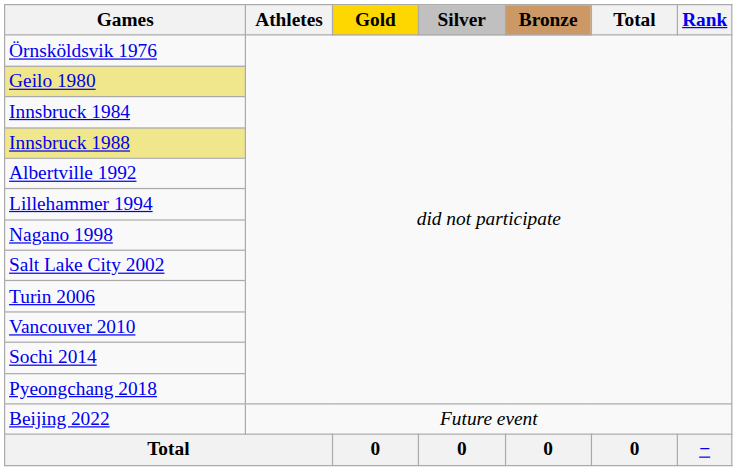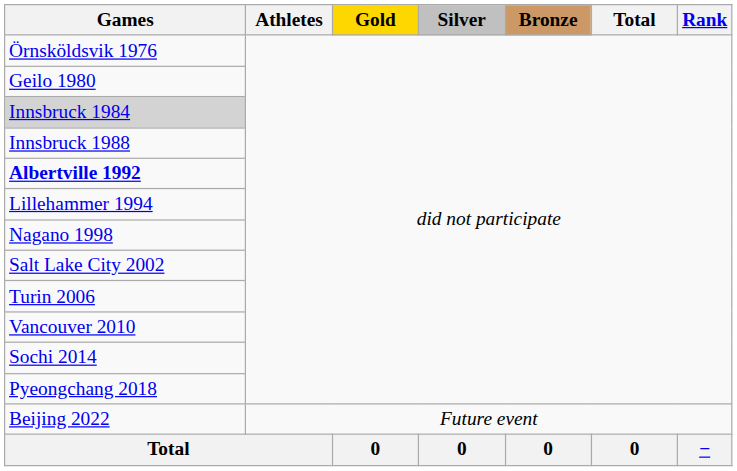(52, 81) khaki background -> (52, 81) no background
(70, 111) no background -> (70, 111) lightgrey background
(70, 142) khaki background -> (70, 142) no background
(73, 173) normal -> (75, 173) bold
